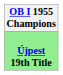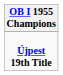(31, 56) lightgreen background -> (31, 56) no background
